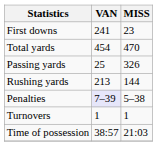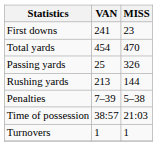(105, 98) lavender background -> (105, 98) no background
rows swapped: (29, 115) <-> (48, 132)
